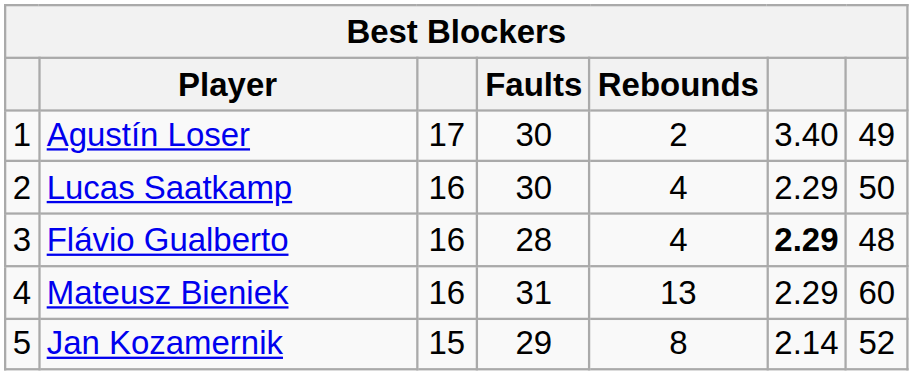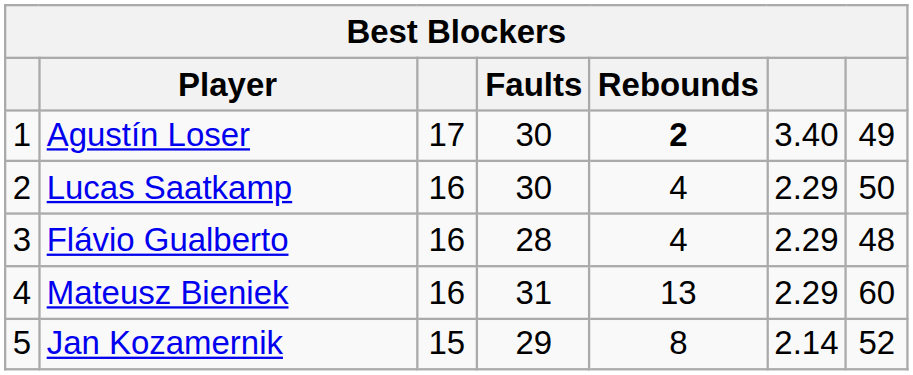(678, 136) normal -> (678, 136) bold
(806, 240) bold -> (806, 240) normal
